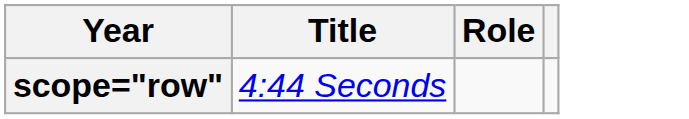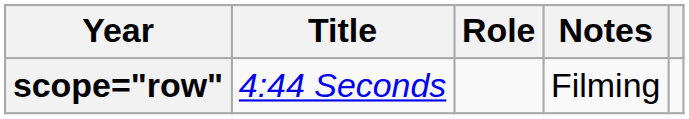+ column: (606, 31)
